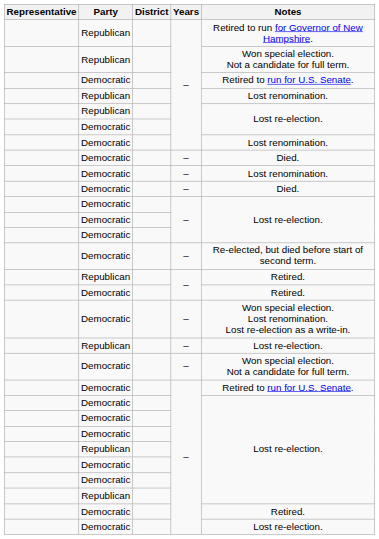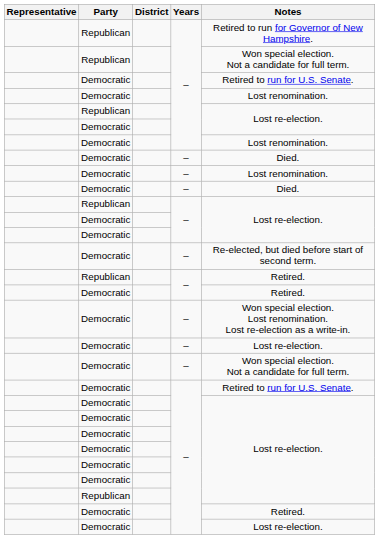(106, 96) Republican -> (106, 96) Democratic
(106, 204) Democratic -> (106, 204) Republican
(106, 345) Republican -> (106, 345) Democratic
(106, 449) Republican -> (106, 449) Democratic
